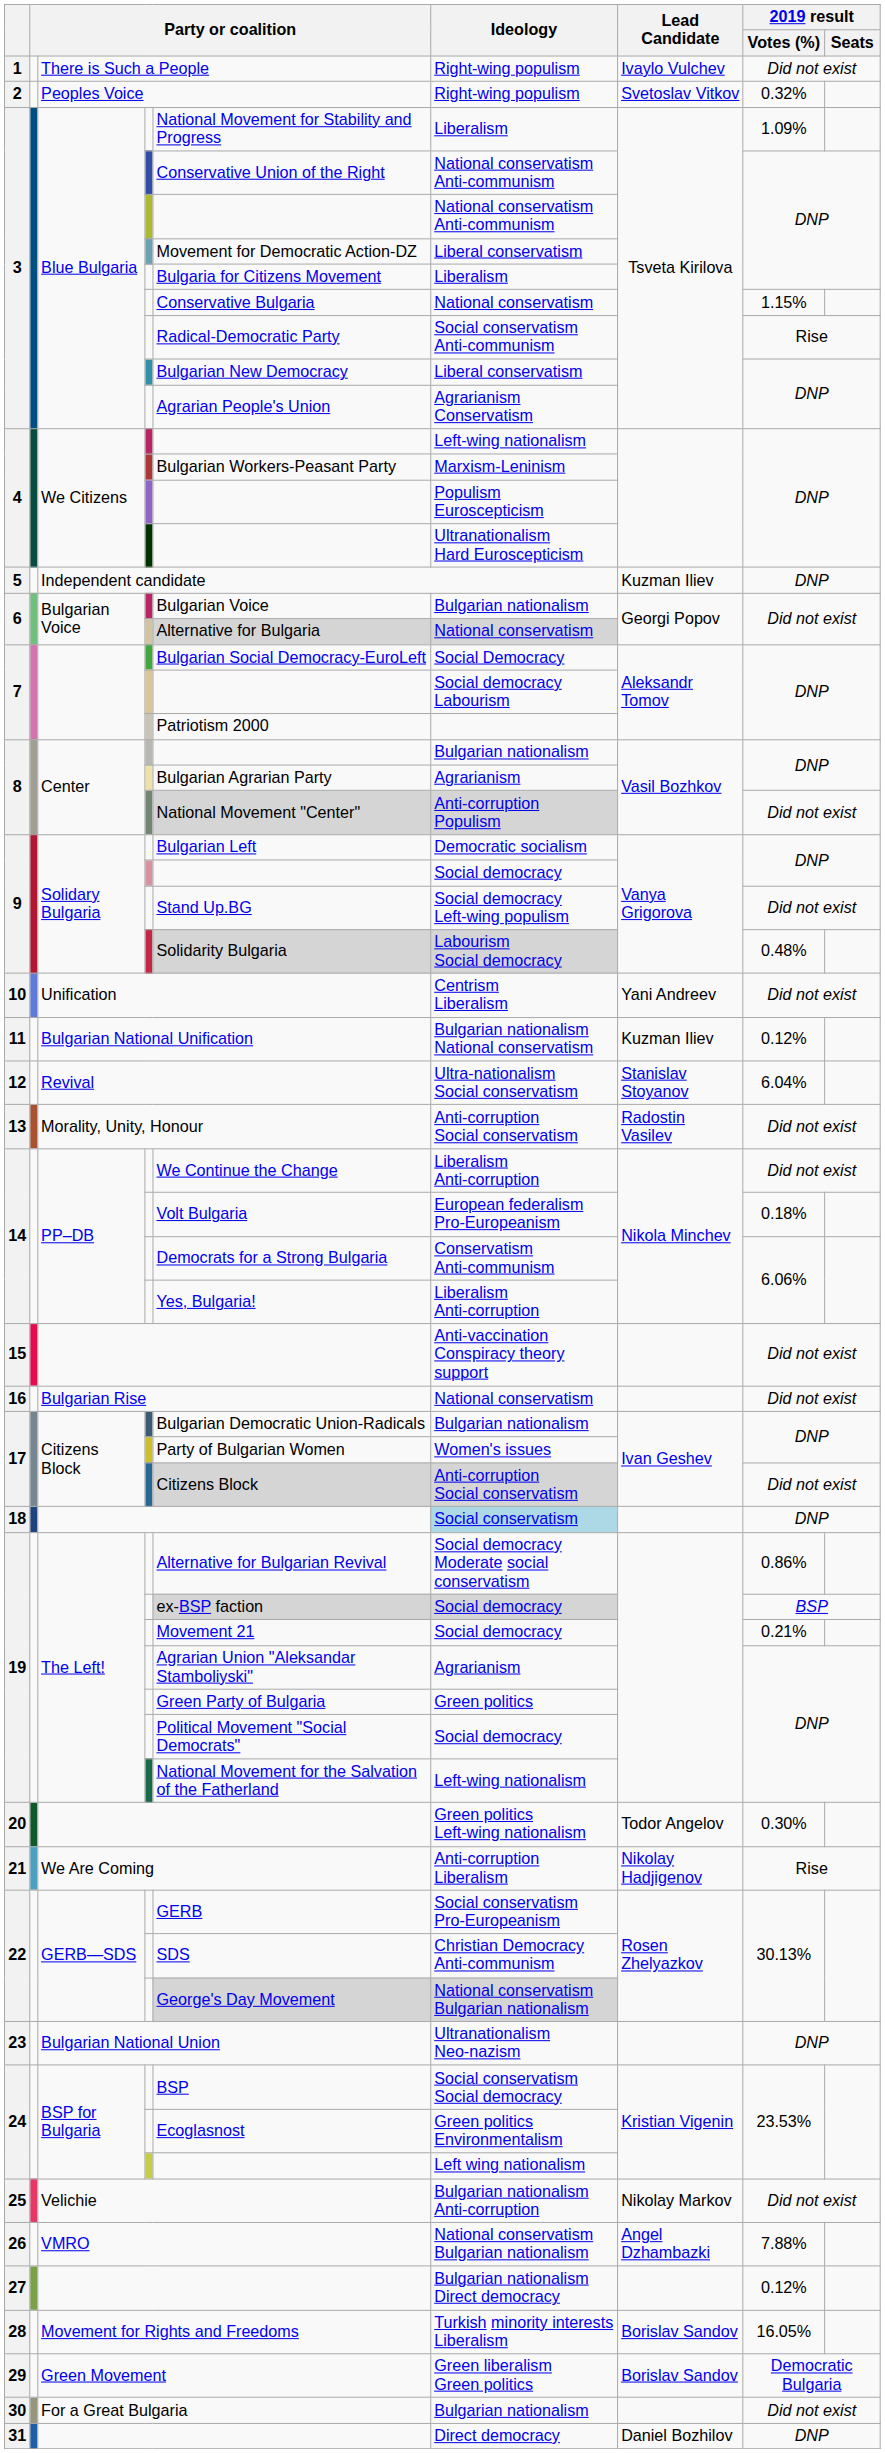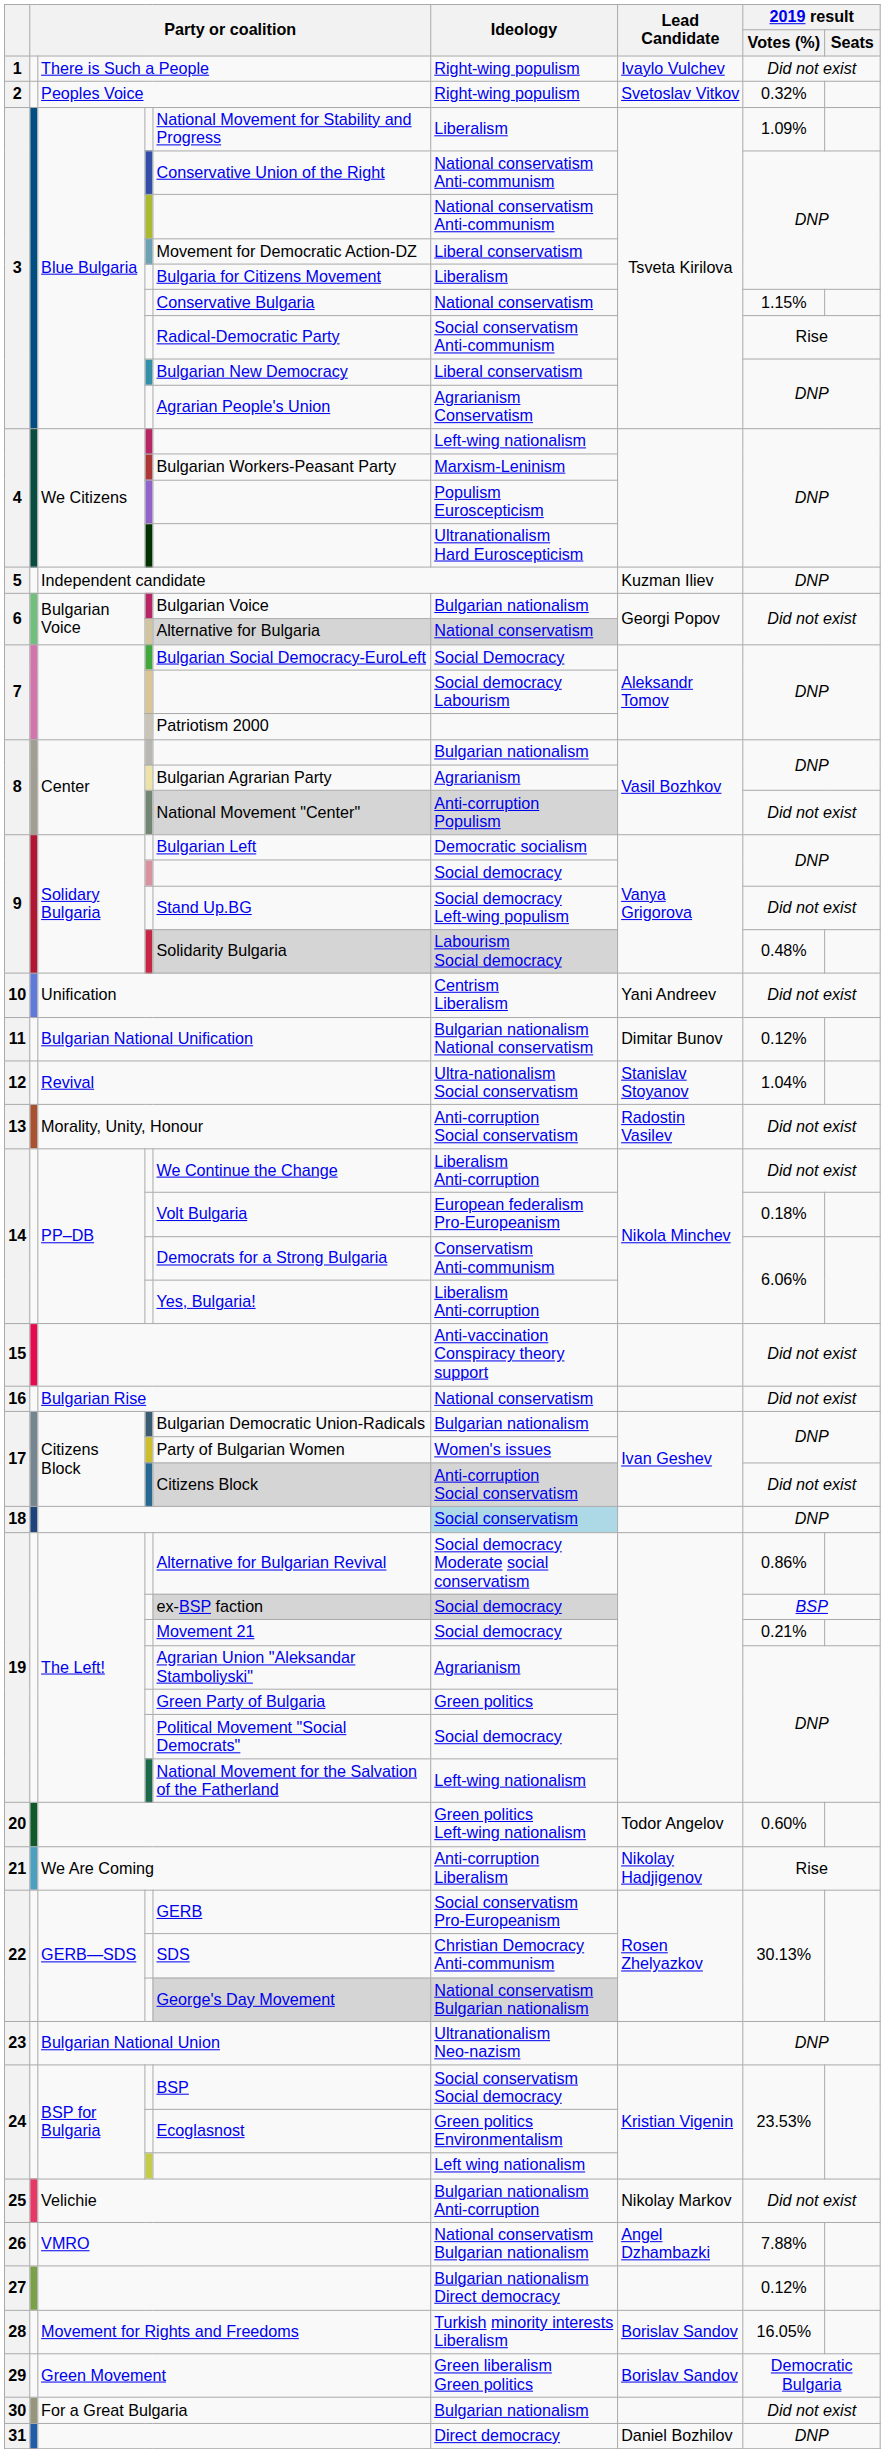(667, 1039) Kuzman Iliev -> (672, 1039) Dimitar Bunov
(784, 1082) 6.04% -> (784, 1082) 1.04%
(784, 1824) 0.30% -> (784, 1824) 0.60%
